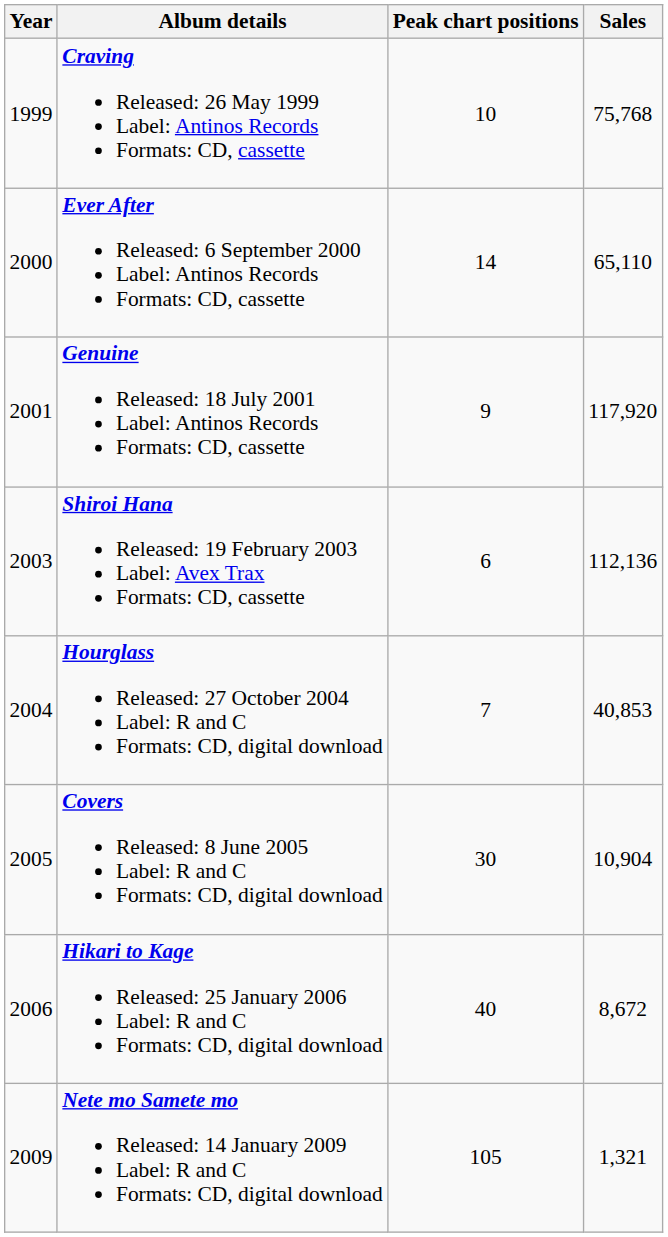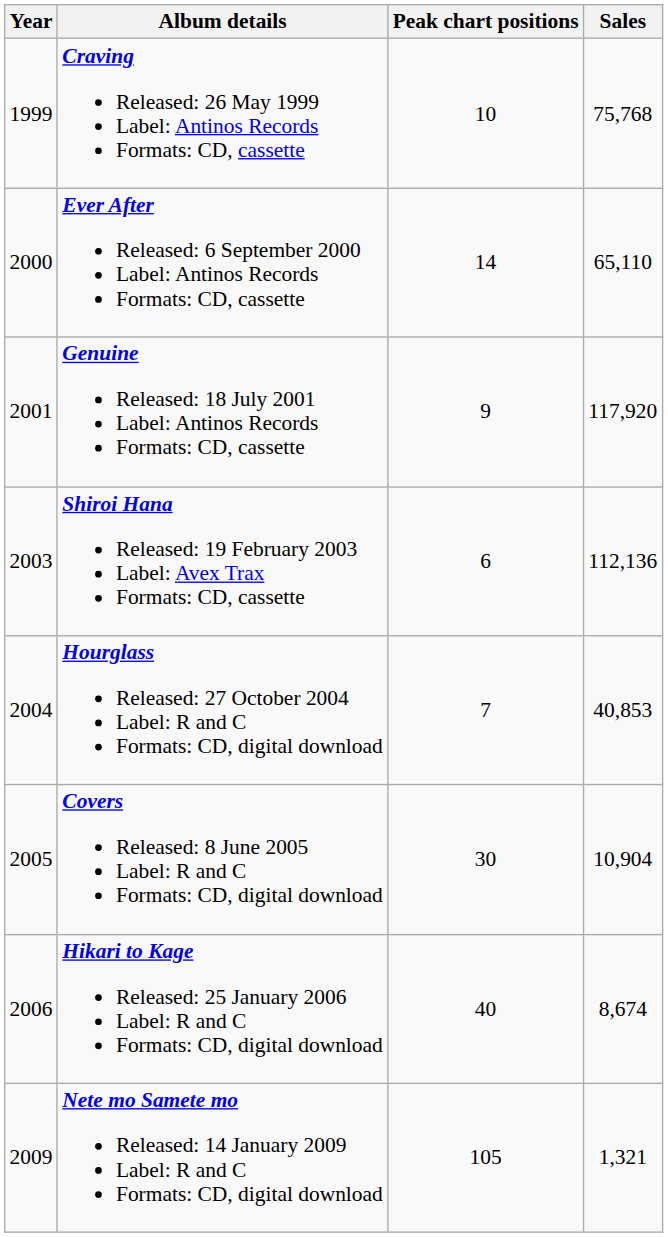(623, 1008) 8,672 -> (623, 1008) 8,674
